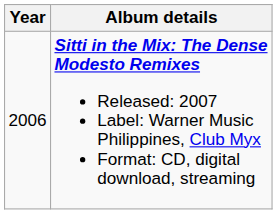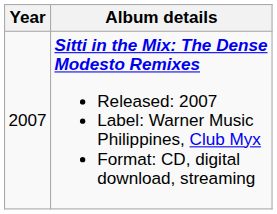(28, 120) 2006 -> (28, 120) 2007
